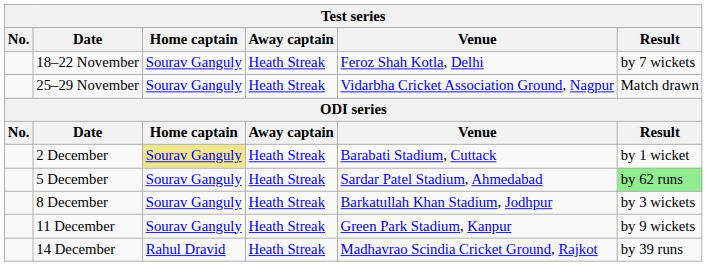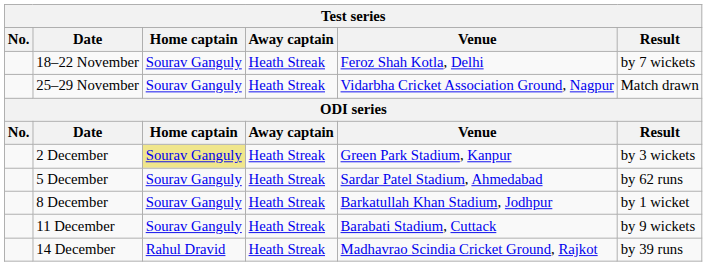(418, 156) Barabati Stadium, Cuttack -> (426, 156) Green Park Stadium, Kanpur
(655, 156) by 1 wicket -> (658, 156) by 3 wickets
(652, 179) lightgreen background -> (652, 179) no background
(658, 202) by 3 wickets -> (655, 202) by 1 wicket
(426, 226) Green Park Stadium, Kanpur -> (418, 226) Barabati Stadium, Cuttack
